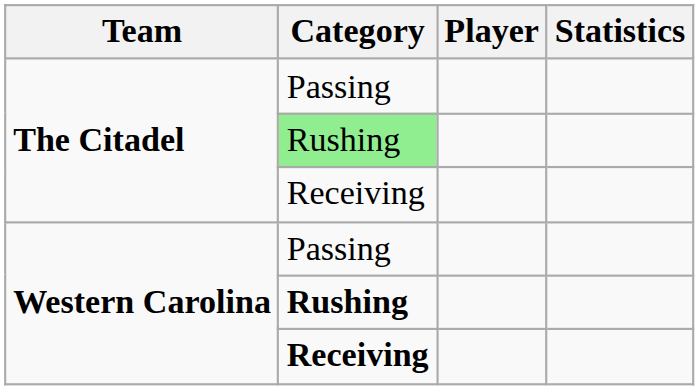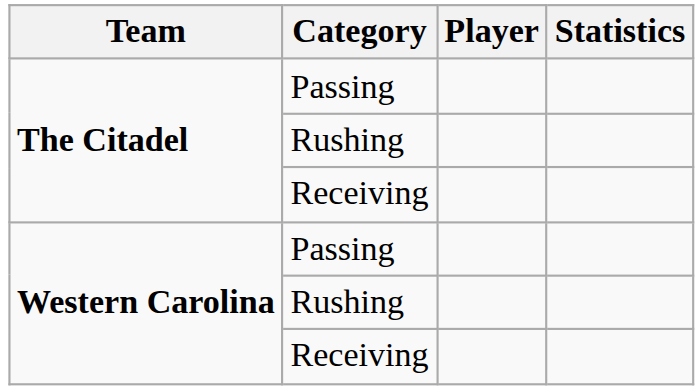(343, 139) lightgreen background -> (347, 139) no background
(347, 301) bold -> (347, 301) normal
(358, 355) bold -> (360, 355) normal
